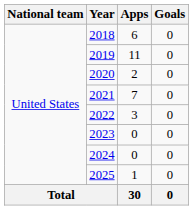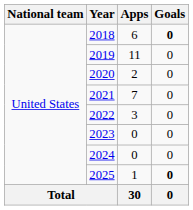(170, 34) normal -> (170, 34) bold
(170, 174) normal -> (170, 174) bold
